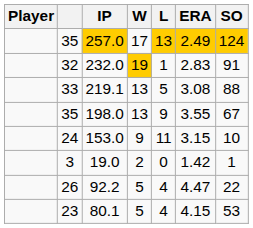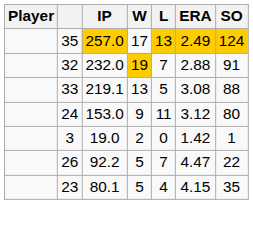(164, 65) 1 -> (164, 65) 7
(195, 65) 2.83 -> (195, 65) 2.88
- row: (105, 114)
(195, 138) 3.15 -> (195, 114) 3.12
(232, 138) 10 -> (232, 114) 80
(164, 187) 4 -> (164, 162) 7
(232, 211) 53 -> (232, 187) 35
